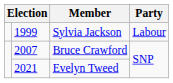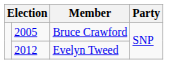- row: (87, 31)
(26, 50) 2007 -> (26, 31) 2005
(26, 68) 2021 -> (26, 50) 2012
